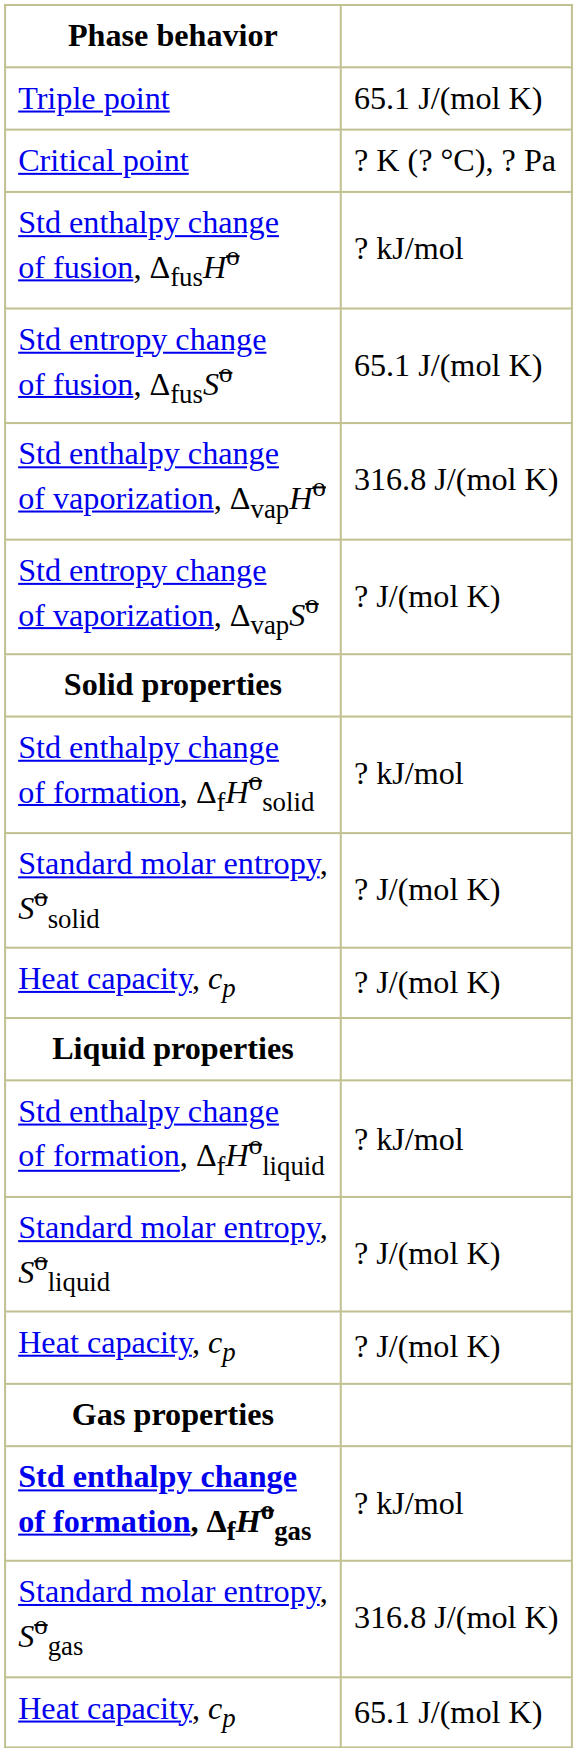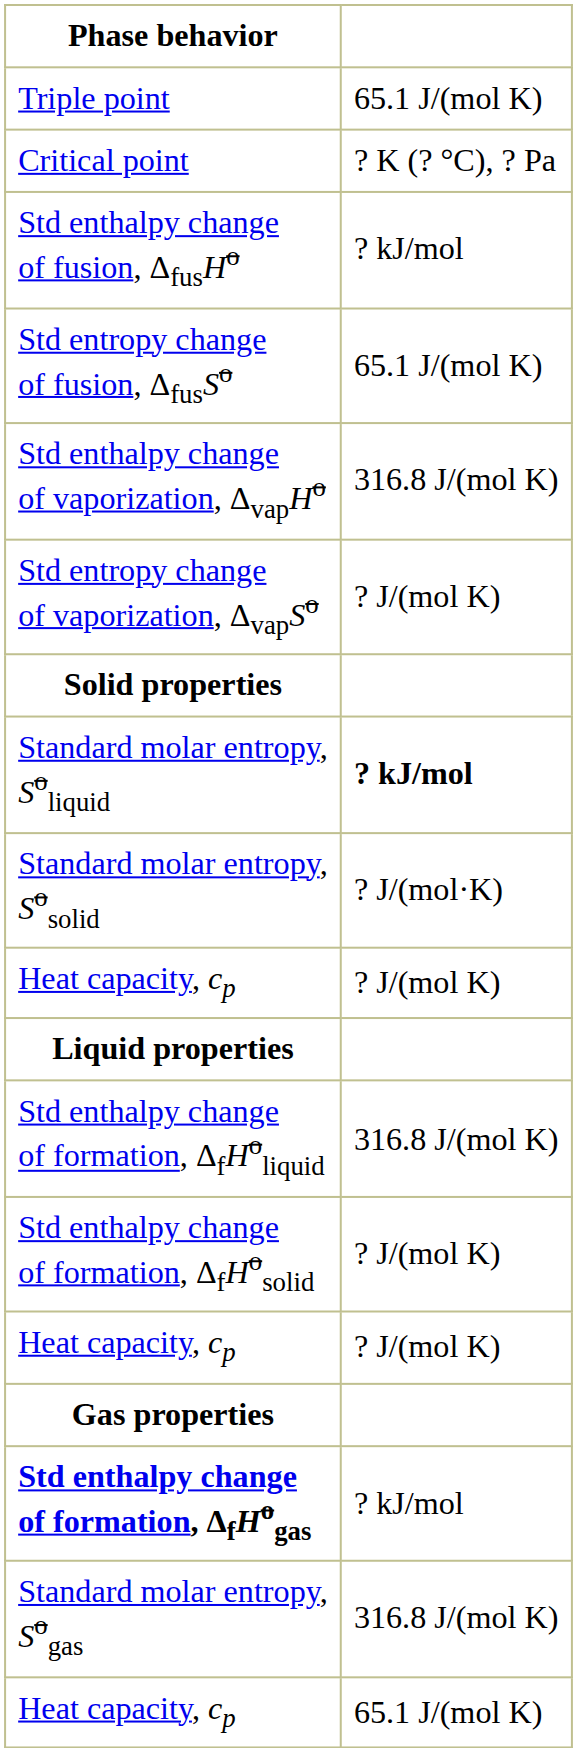(166, 773) Std enthalpy change of formation, ΔfHosolid -> (173, 773) Standard molar entropy, Soliquid
(409, 773) normal -> (413, 773) bold
(427, 889) ? J/(mol K) -> (428, 889) ? J/(mol·K)
(409, 1138) ? kJ/mol -> (456, 1138) 316.8 J/(mol K)
(173, 1253) Standard molar entropy, Soliquid -> (166, 1253) Std enthalpy change of formation, ΔfHosolid
